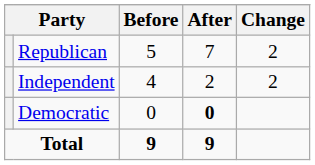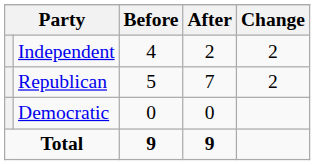rows swapped: (63, 50) <-> (66, 81)
(210, 112) bold -> (210, 112) normal
